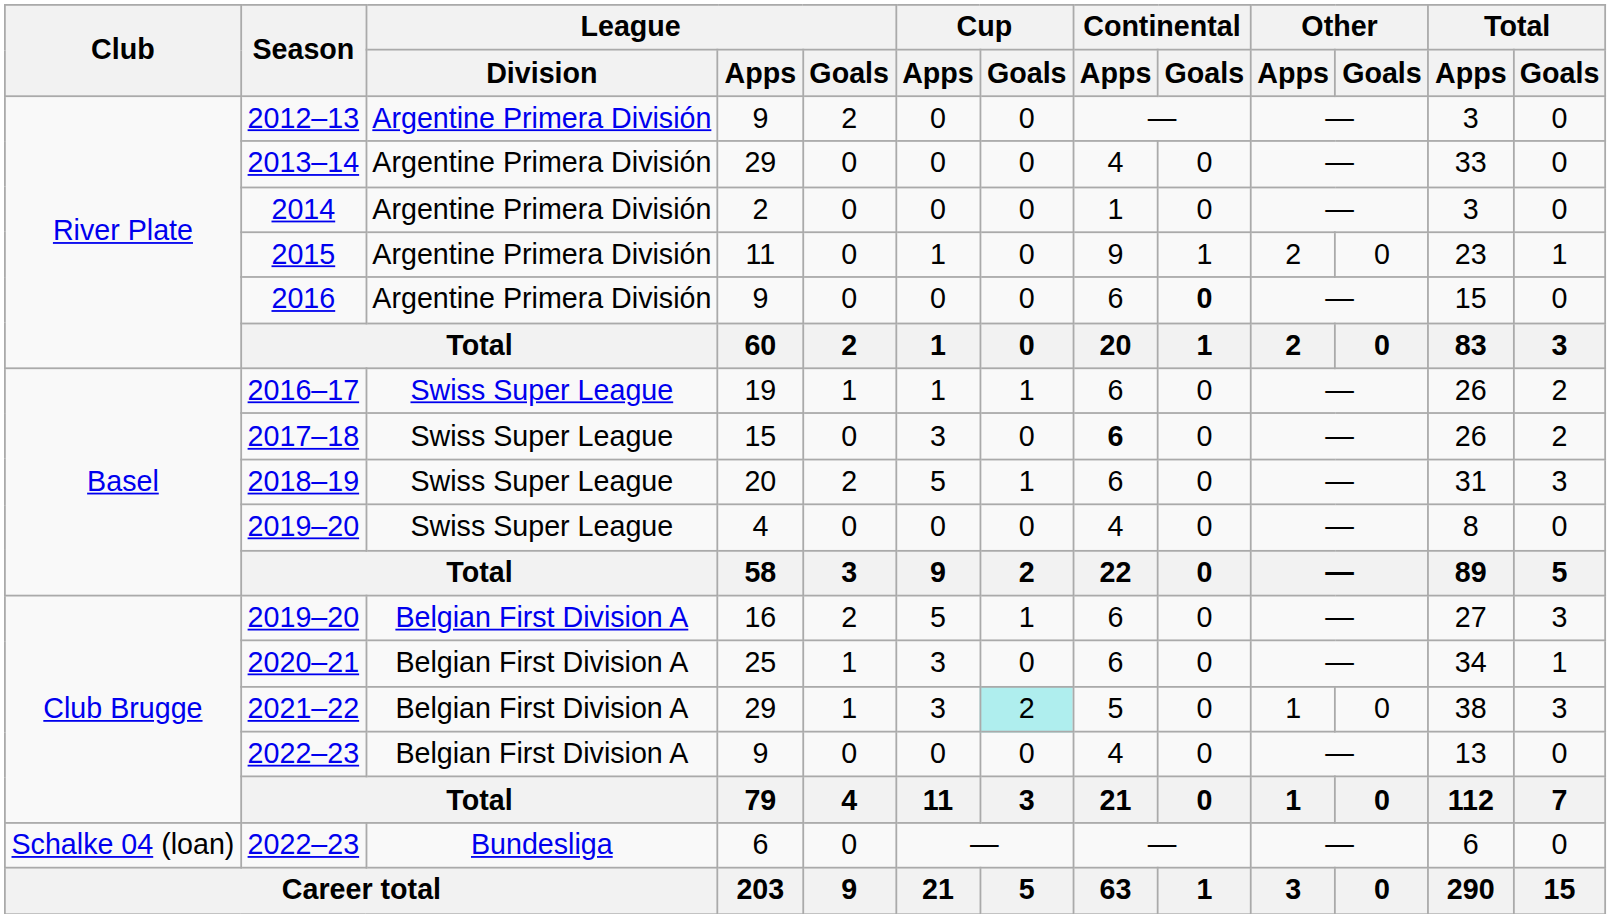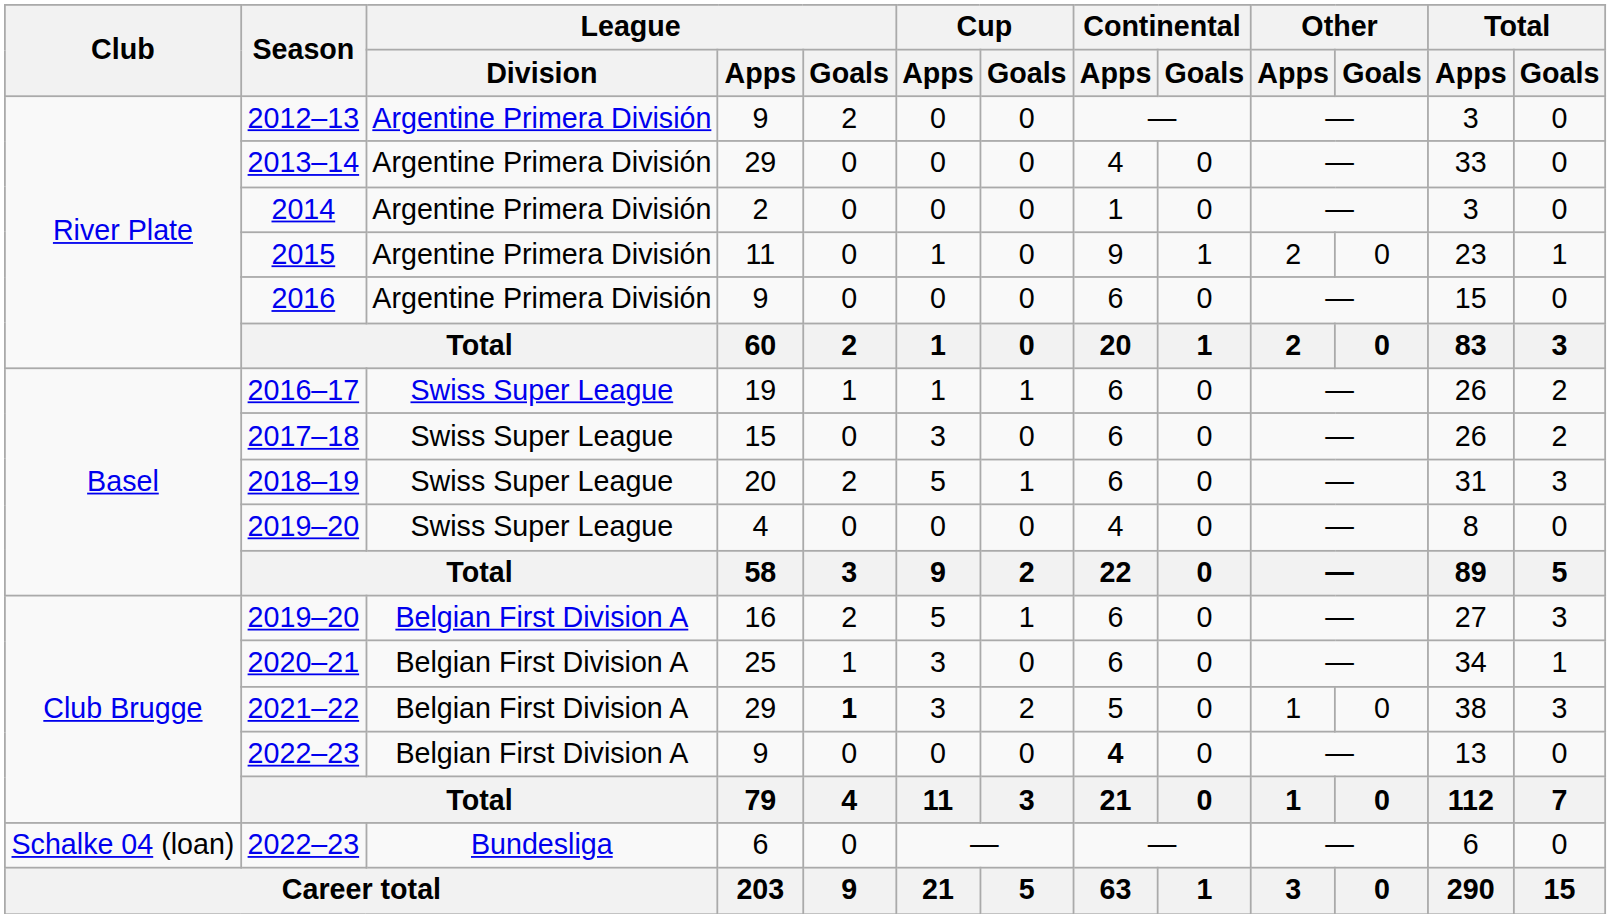(1204, 299) bold -> (1204, 299) normal
(1116, 436) bold -> (1116, 436) normal
(849, 708) normal -> (849, 708) bold
(1027, 708) paleturquoise background -> (1027, 708) no background
(1116, 753) normal -> (1116, 753) bold
